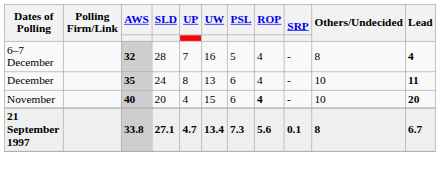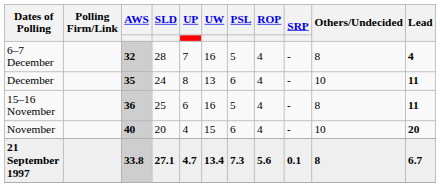+ row: (31, 105)
(260, 99) bold -> (260, 129) normal
